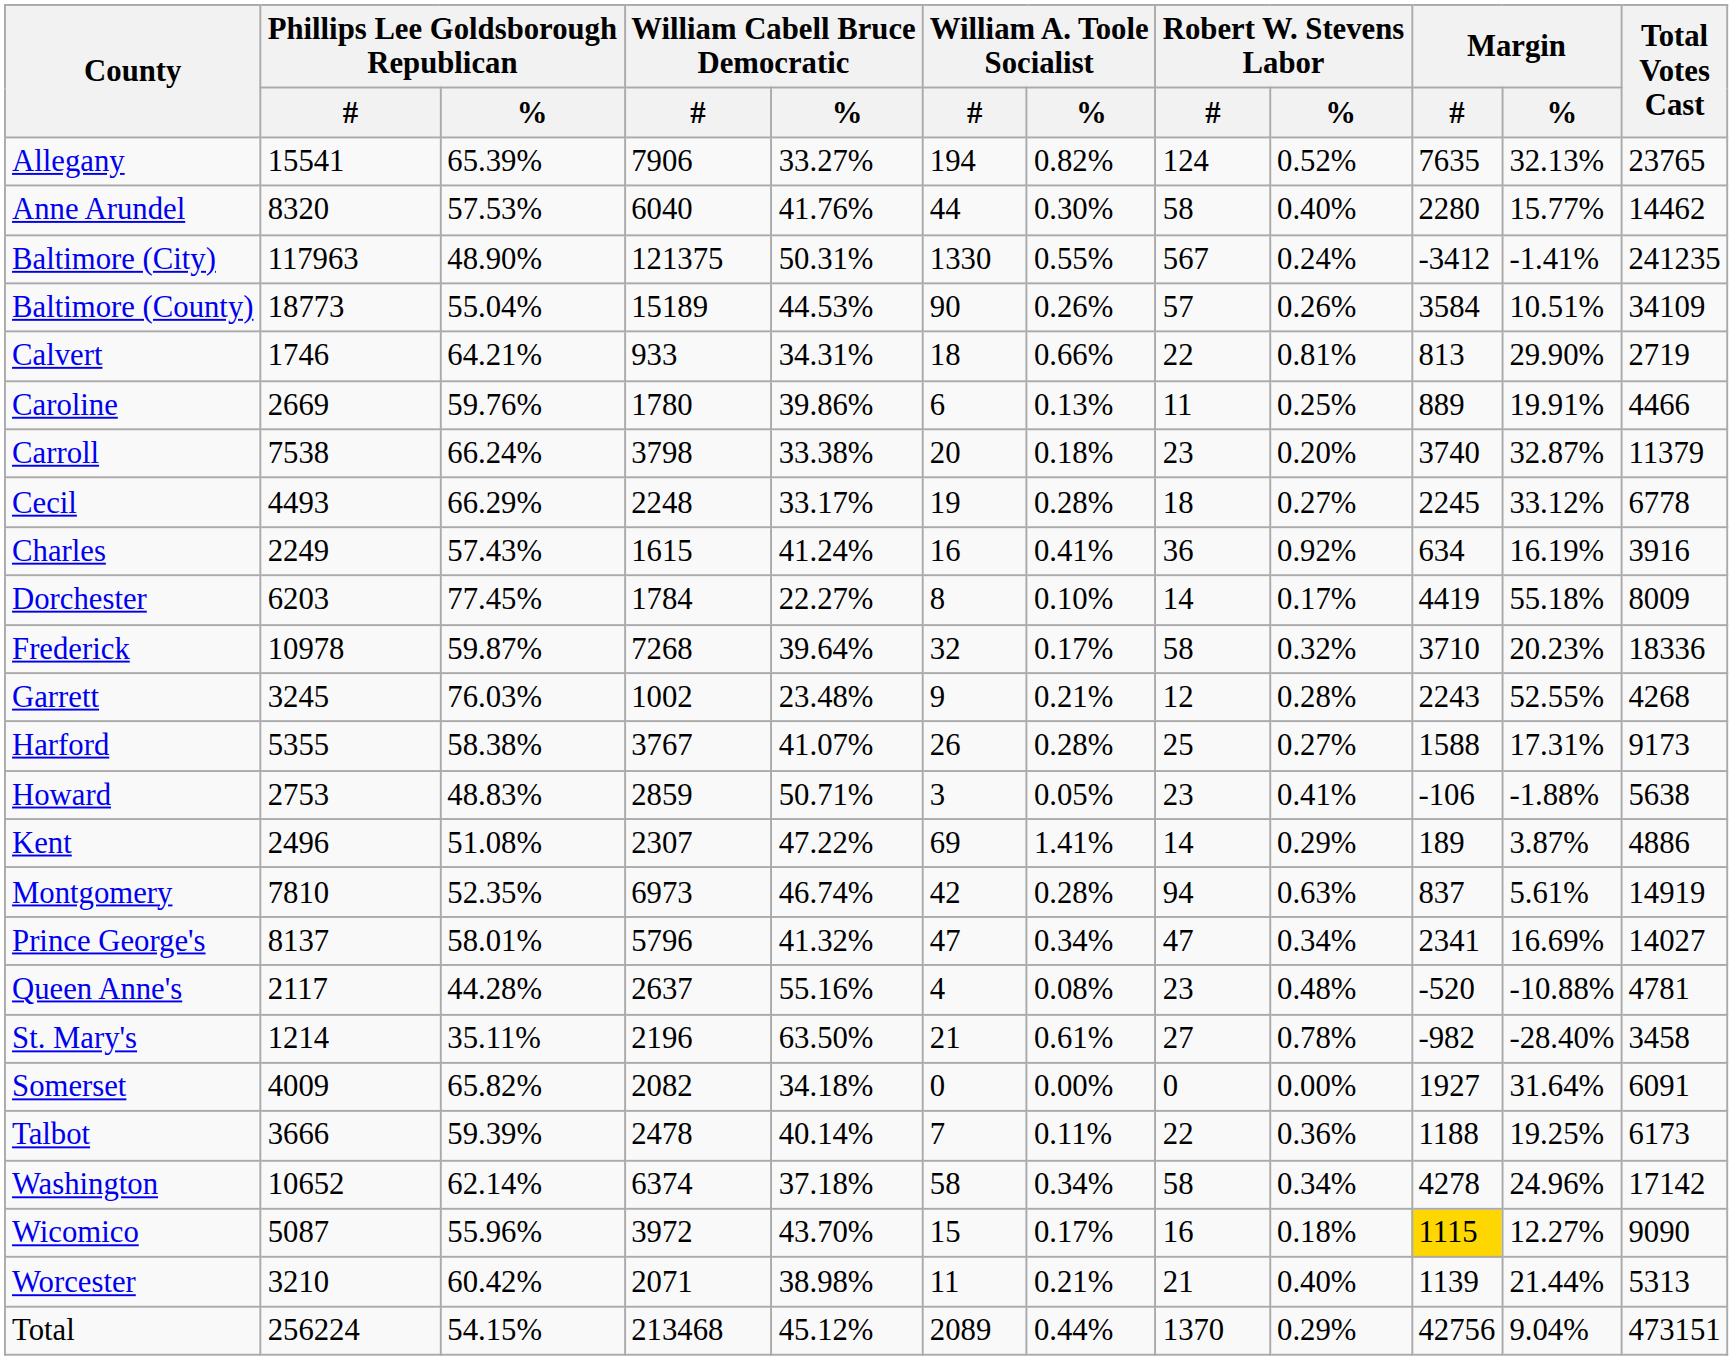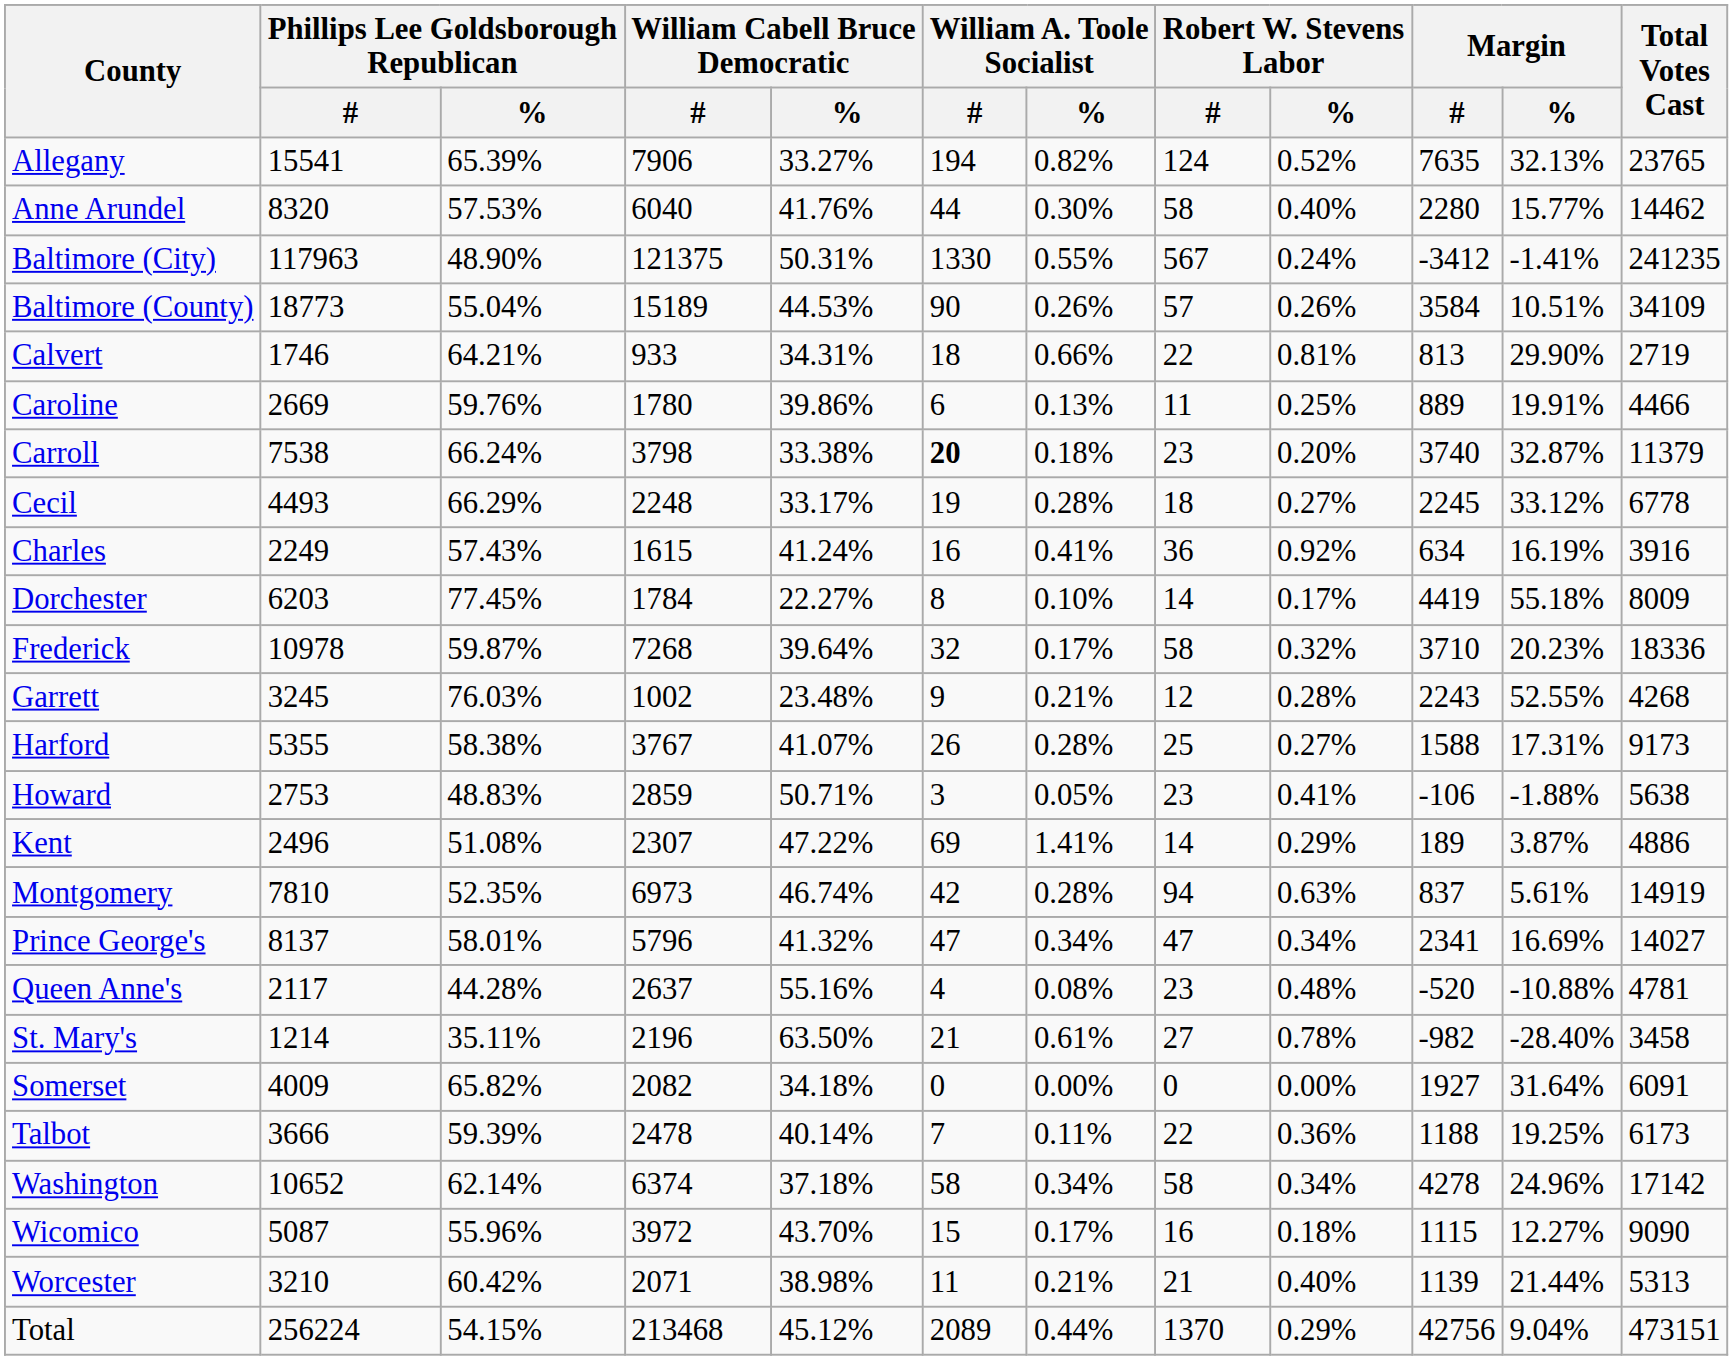(945, 453) normal -> (945, 453) bold
(1448, 1232) gold background -> (1448, 1232) no background
